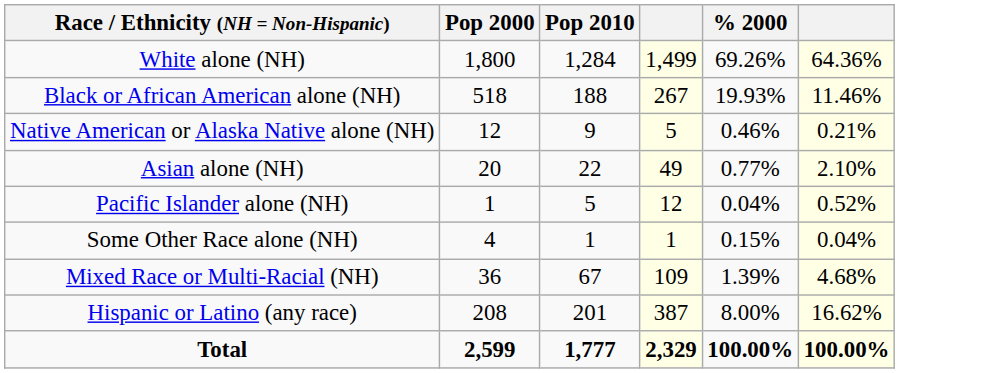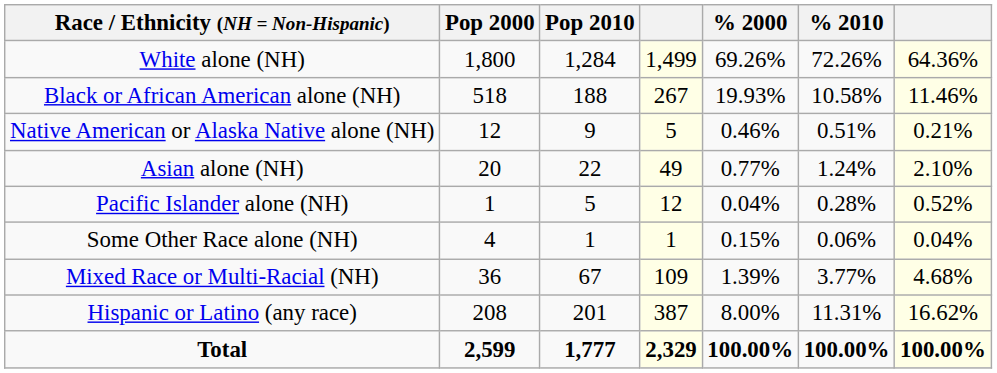+ column: (847, 22)
